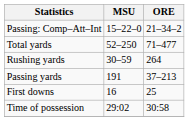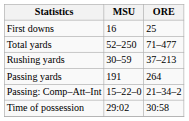rows swapped: (30, 92) <-> (54, 28)
(154, 60) 264 -> (161, 60) 37–213
(161, 76) 37–213 -> (154, 76) 264
